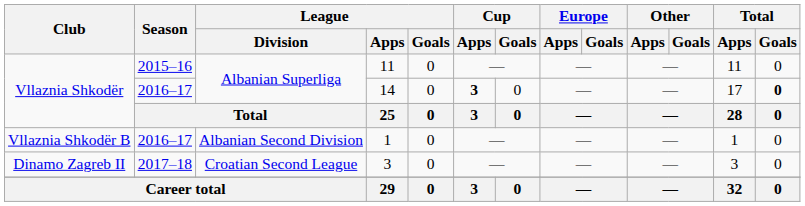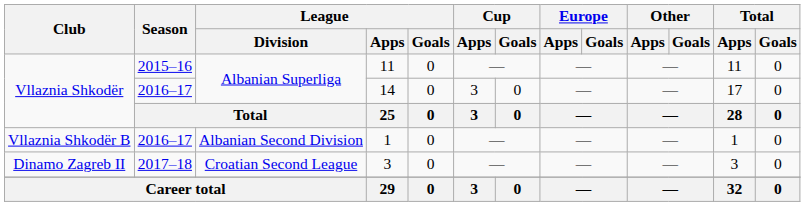(474, 90) bold -> (474, 90) normal
(778, 90) bold -> (778, 90) normal
